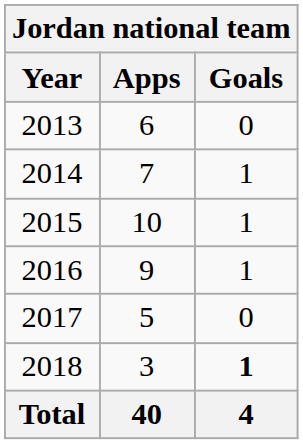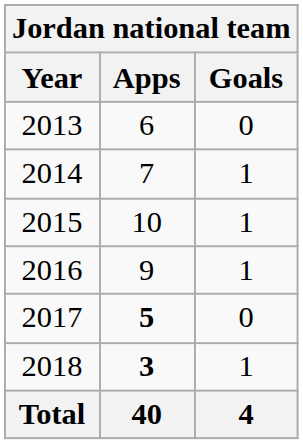(147, 317) normal -> (147, 317) bold
(147, 366) normal -> (147, 366) bold
(246, 366) bold -> (246, 366) normal
